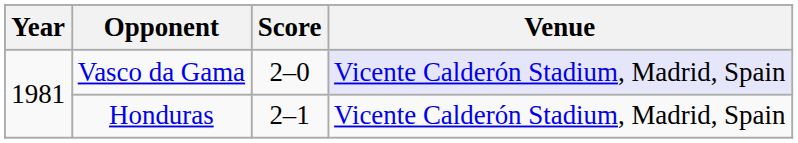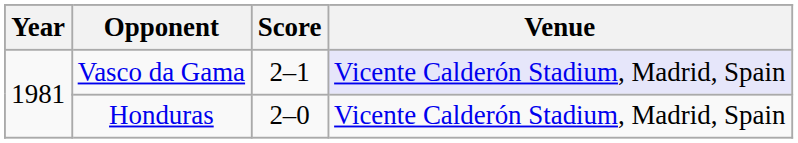(290, 71) 2–0 -> (290, 71) 2–1
(290, 115) 2–1 -> (290, 115) 2–0
